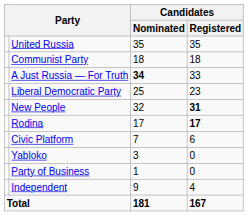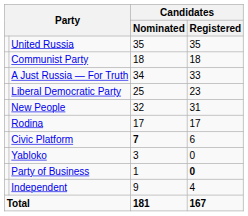(139, 76) bold -> (139, 76) normal
(195, 108) bold -> (195, 108) normal
(195, 124) bold -> (195, 124) normal
(136, 140) normal -> (136, 140) bold
(192, 171) normal -> (192, 171) bold
